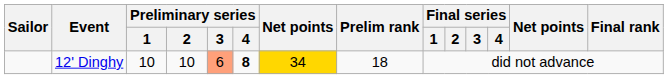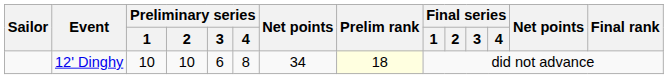(220, 62) lightsalmon background -> (220, 62) no background
(246, 62) bold -> (246, 62) normal
(298, 62) gold background -> (298, 62) no background
(380, 62) no background -> (380, 62) lightyellow background
